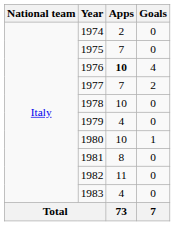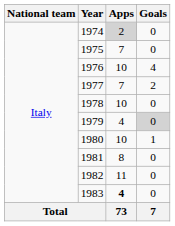(121, 31) no background -> (121, 31) lightgrey background
(121, 67) bold -> (121, 67) normal
(153, 121) no background -> (153, 121) lightgrey background
(121, 193) normal -> (121, 193) bold
